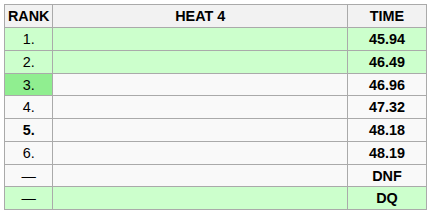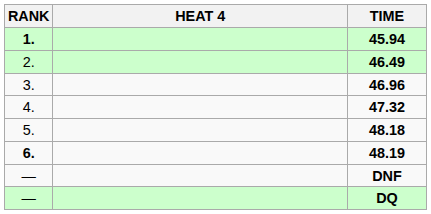(29, 39) normal -> (29, 39) bold
(29, 85) lightgreen background -> (29, 85) no background
(29, 130) bold -> (29, 130) normal
(29, 153) normal -> (29, 153) bold
